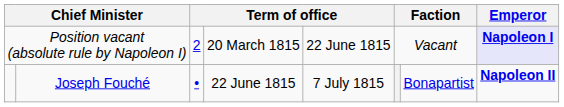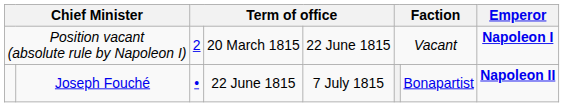(518, 37) lavender background -> (518, 37) no background
